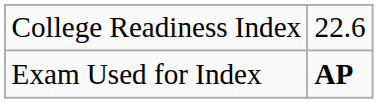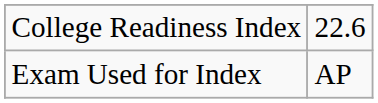(334, 73) bold -> (333, 73) normal
